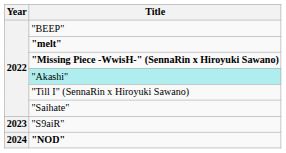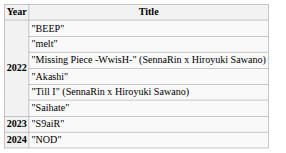(47, 44) bold -> (45, 44) normal
(155, 60) bold -> (149, 60) normal
(50, 76) paleturquoise background -> (50, 76) no background
(48, 140) bold -> (46, 140) normal
